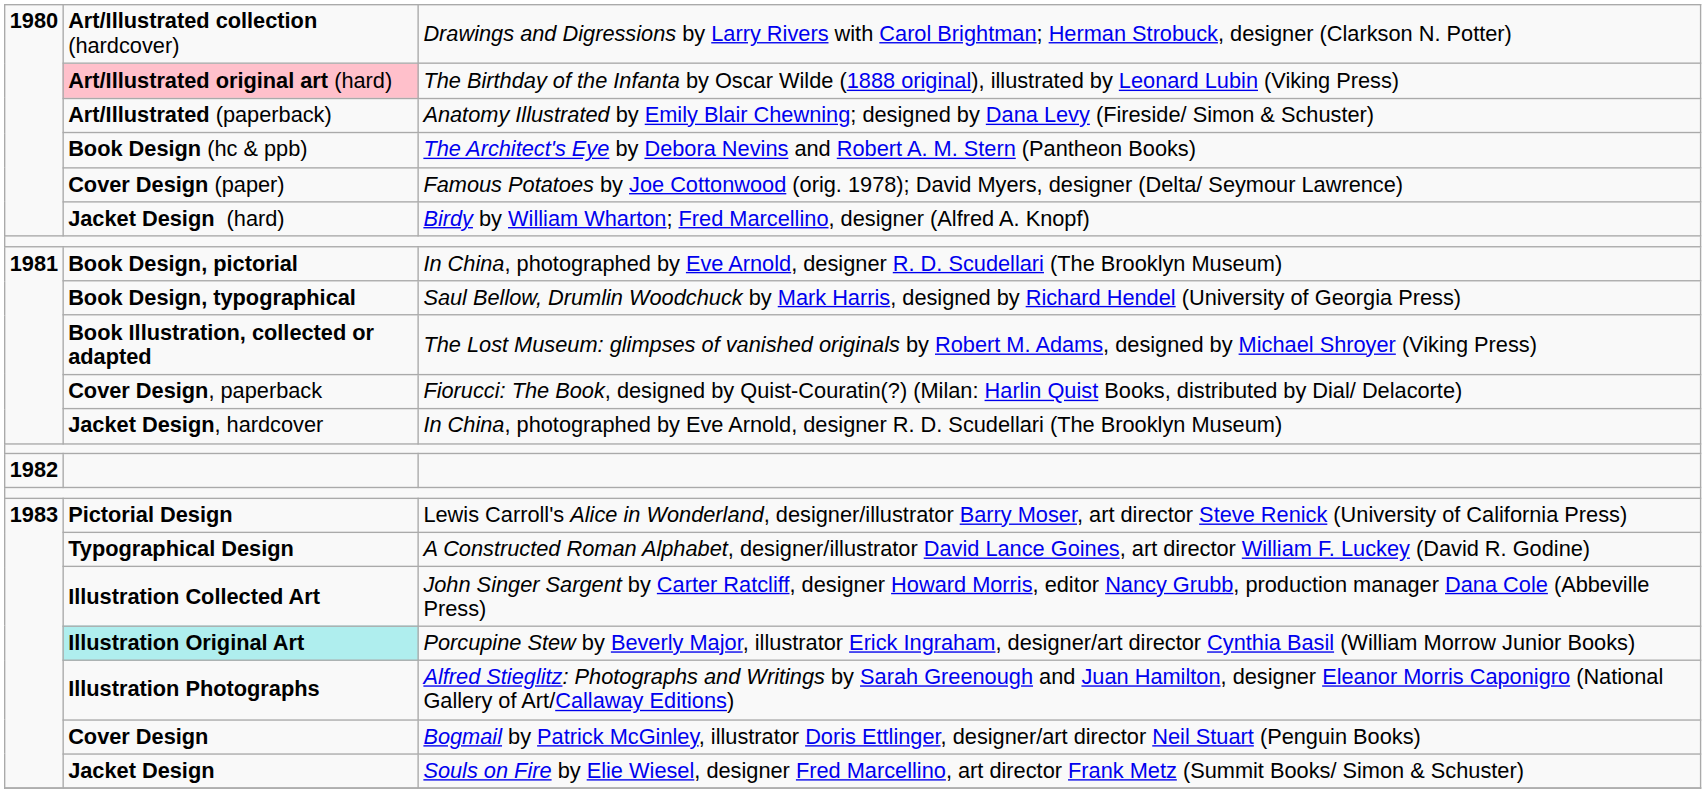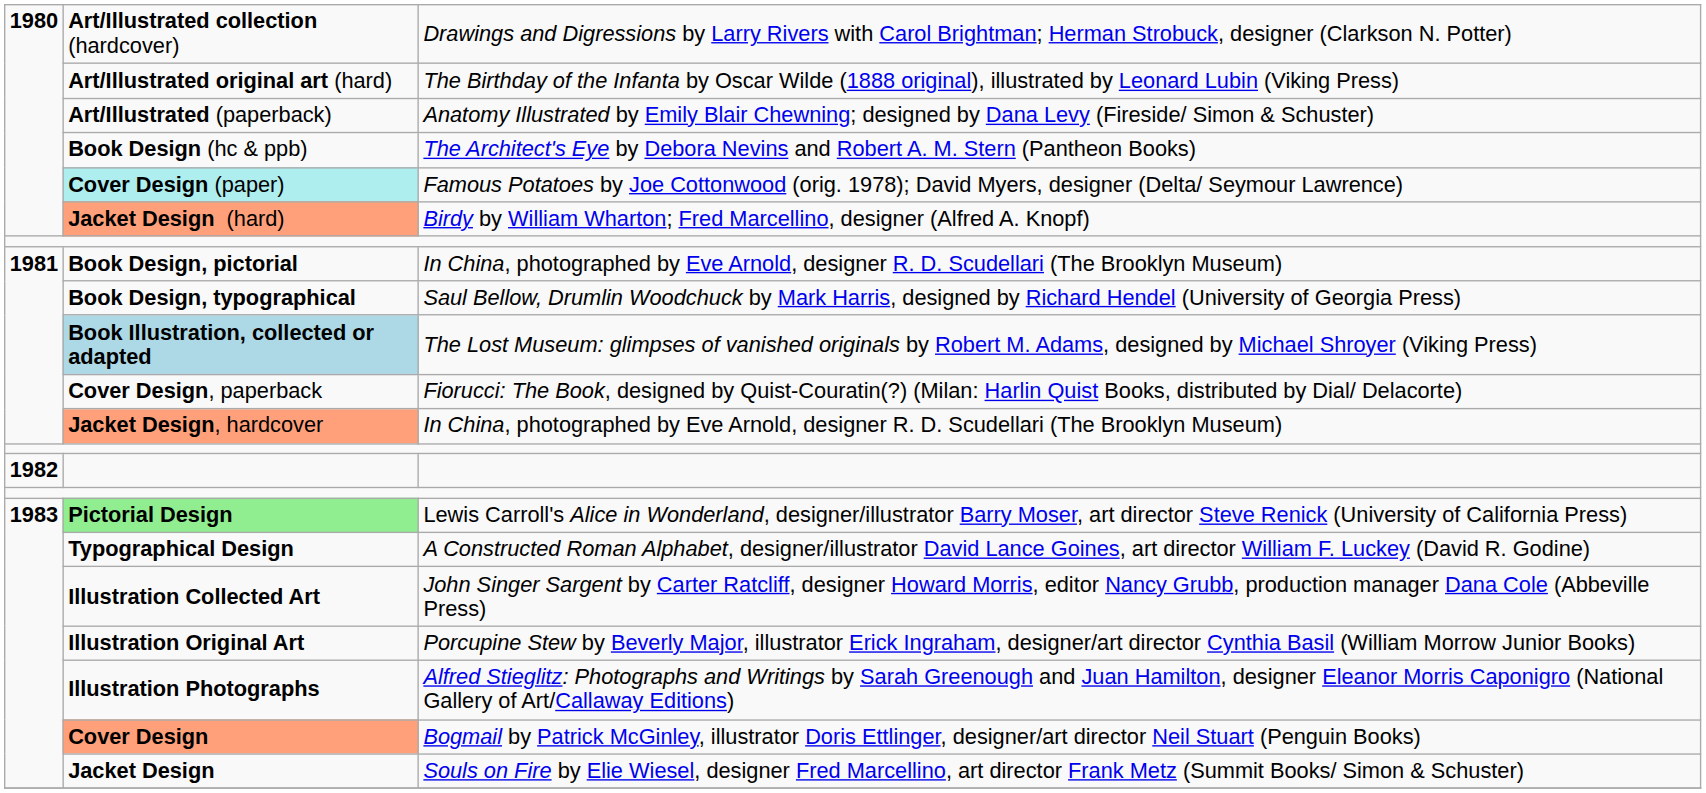(230, 80) pink background -> (230, 80) no background
(176, 184) no background -> (176, 184) paleturquoise background
(176, 218) no background -> (176, 218) lightsalmon background
(221, 344) no background -> (221, 344) lightblue background
(196, 425) no background -> (196, 425) lightsalmon background
(150, 514) no background -> (150, 514) lightgreen background
(186, 642) paleturquoise background -> (186, 642) no background
(138, 736) no background -> (138, 736) lightsalmon background
